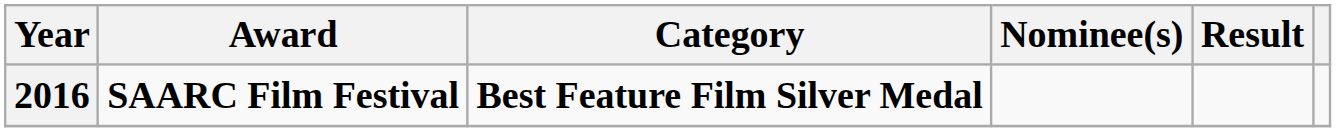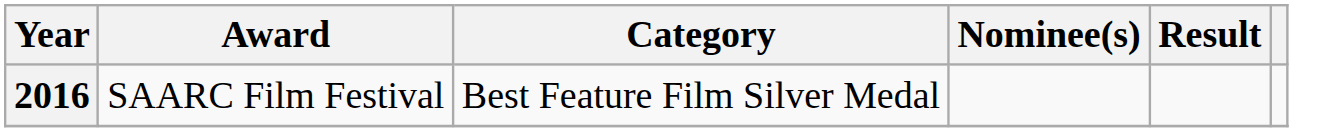(283, 94) bold -> (276, 94) normal
(730, 94) bold -> (701, 94) normal
